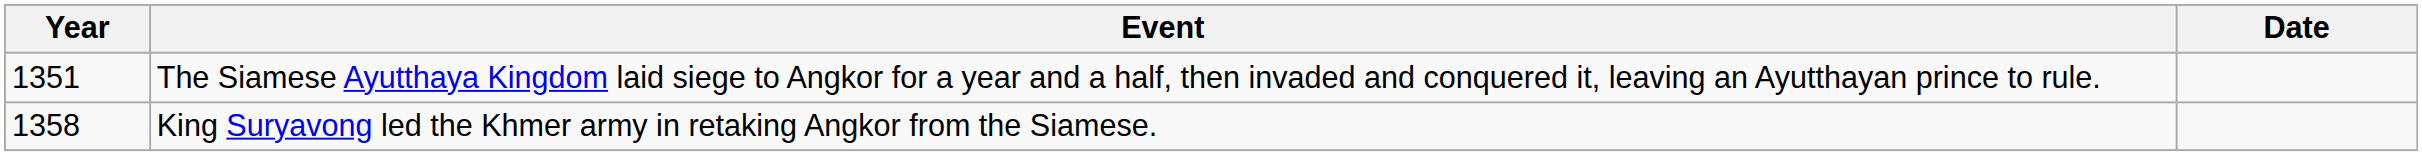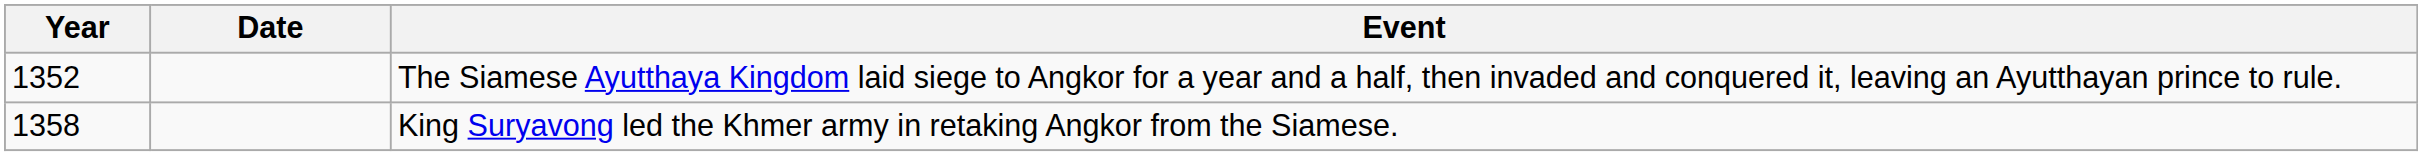columns swapped: (2297, 28) <-> (1163, 28)
(46, 77) 1351 -> (46, 77) 1352
